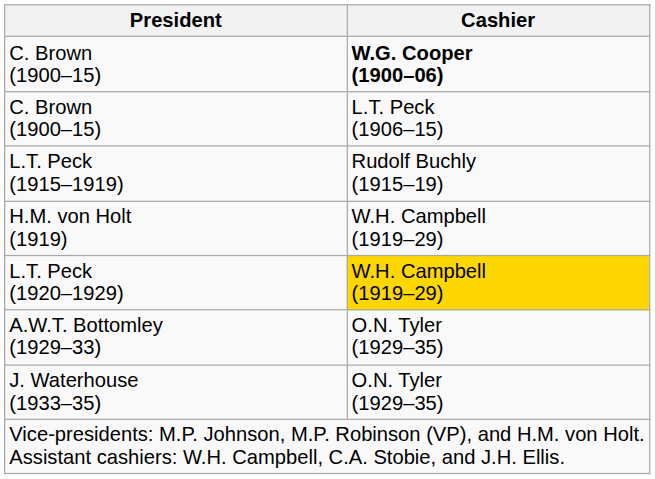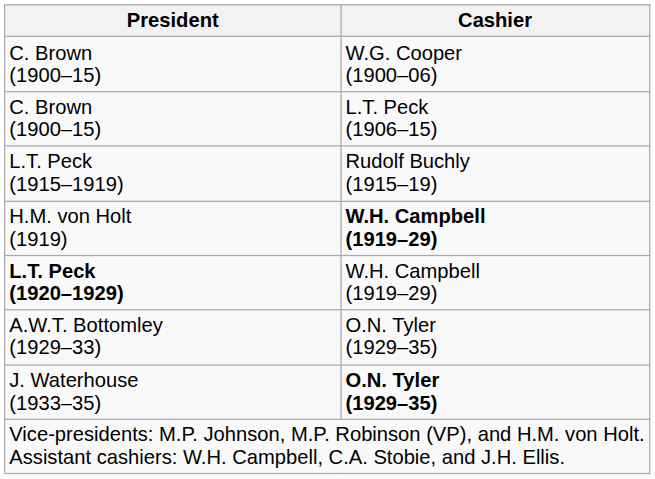(412, 63) bold -> (404, 63) normal
(419, 227) normal -> (416, 227) bold
(66, 282) normal -> (66, 282) bold
(419, 282) gold background -> (413, 282) no background
(398, 391) normal -> (392, 391) bold
